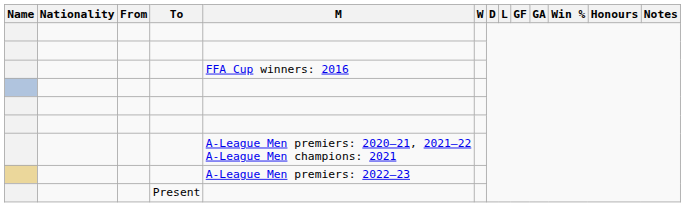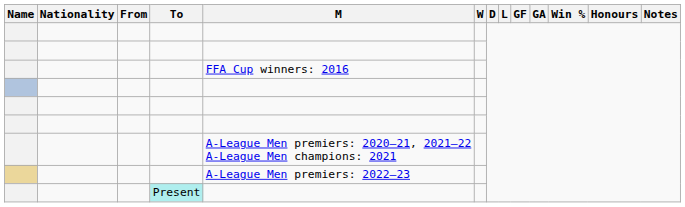(176, 193) no background -> (176, 193) paleturquoise background
